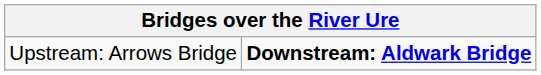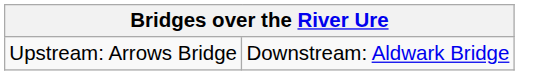(389, 53) bold -> (378, 53) normal
